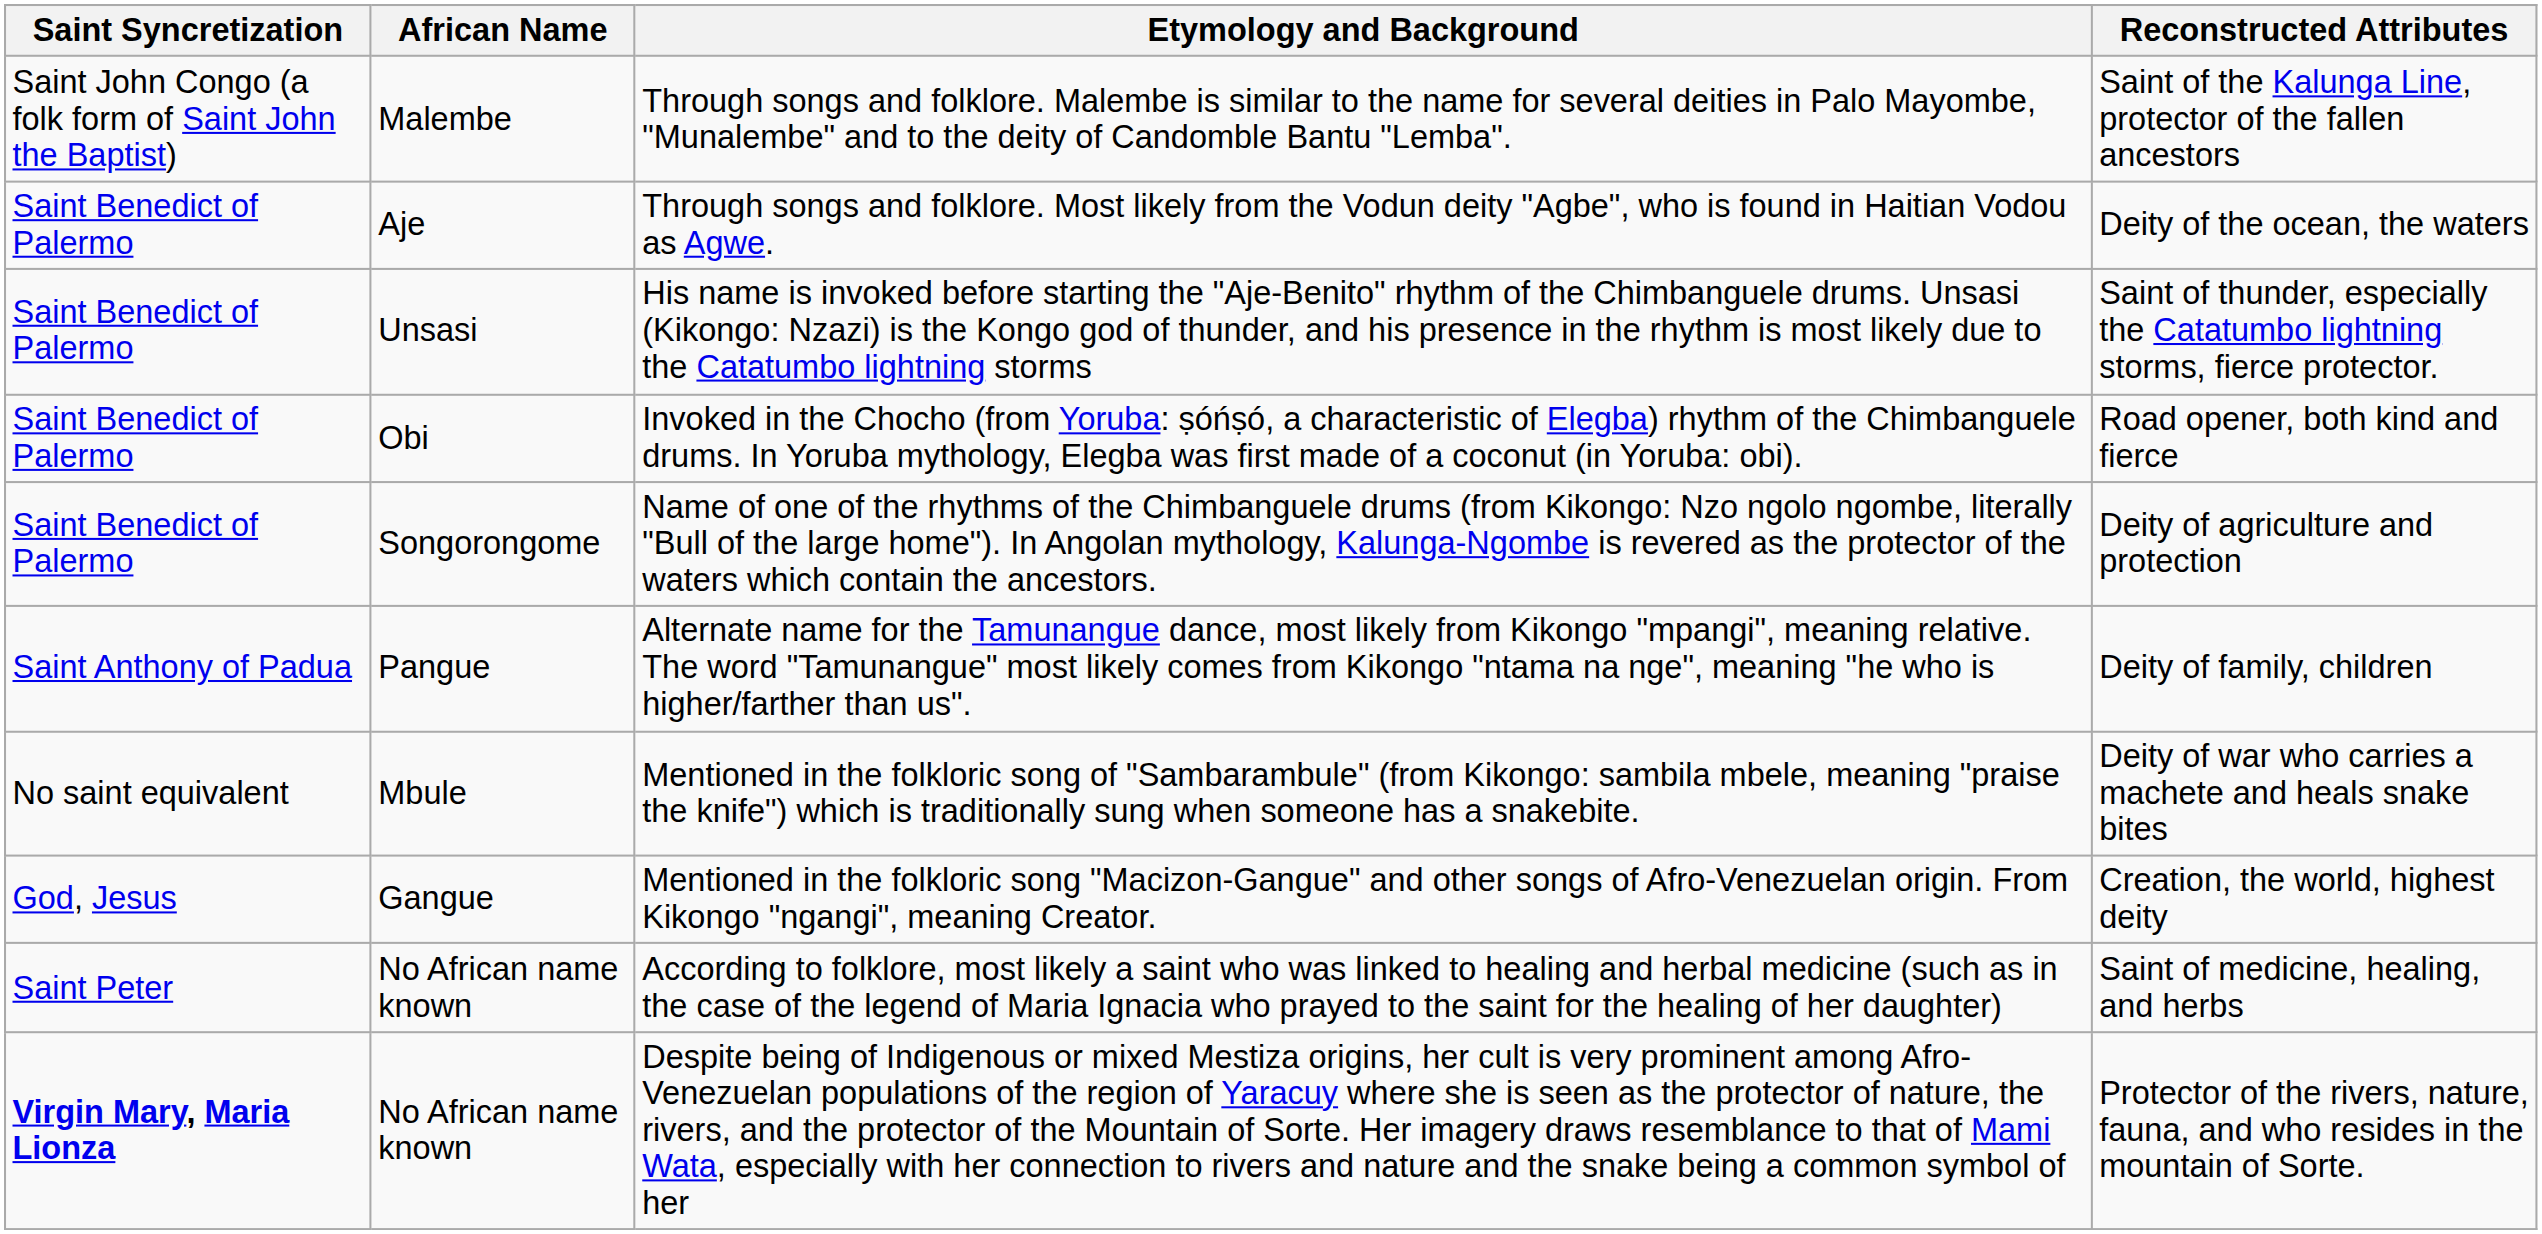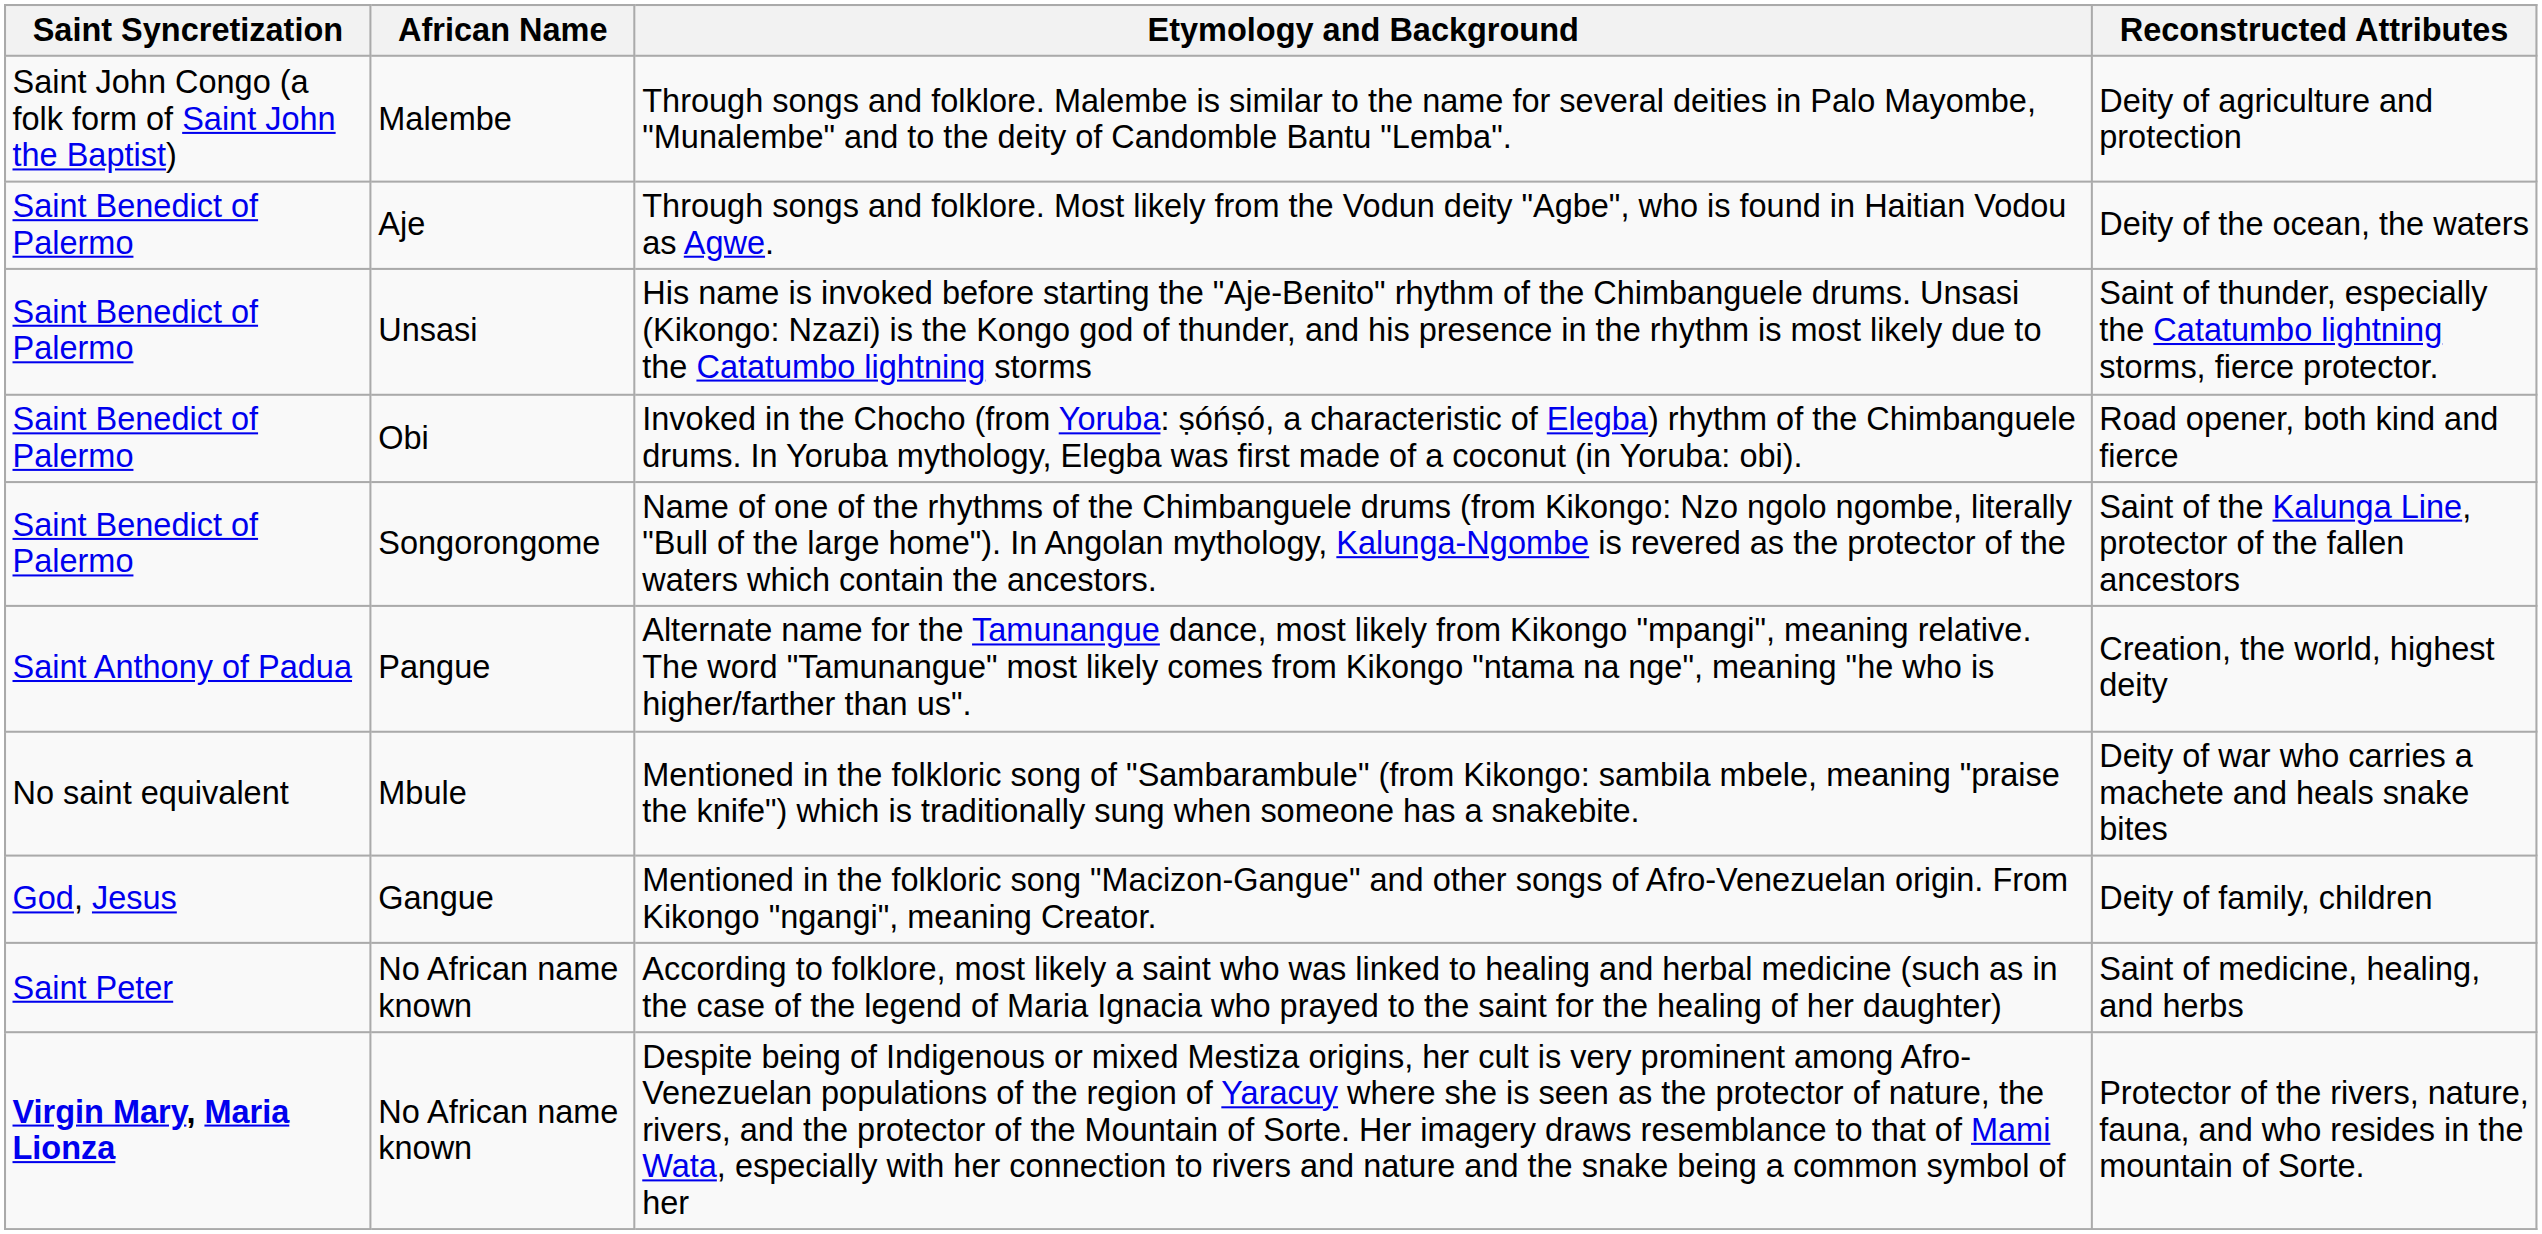(2285, 118) Saint of the Kalunga Line, protector of the fallen ancestors -> (2266, 118) Deity of agriculture and protection
(2266, 543) Deity of agriculture and protection -> (2285, 543) Saint of the Kalunga Line, protector of the fallen ancestors
(2266, 668) Deity of family, children -> (2297, 668) Creation, the world, highest deity
(2297, 899) Creation, the world, highest deity -> (2266, 899) Deity of family, children
